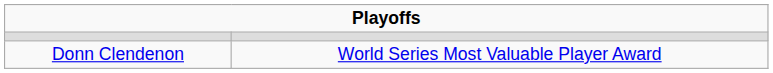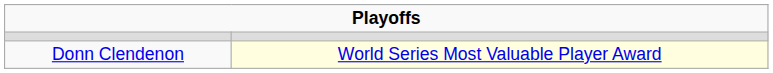(500, 54) no background -> (500, 54) lightyellow background
